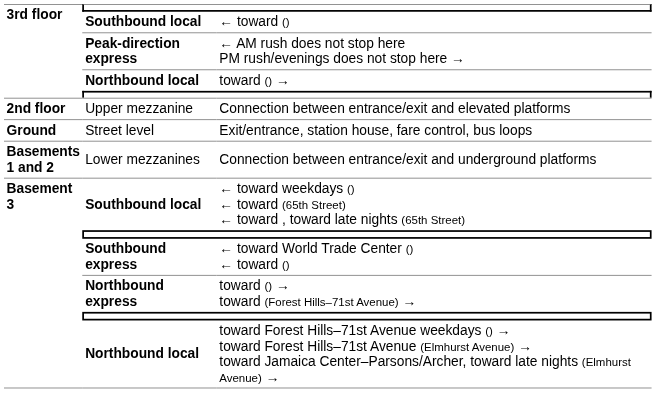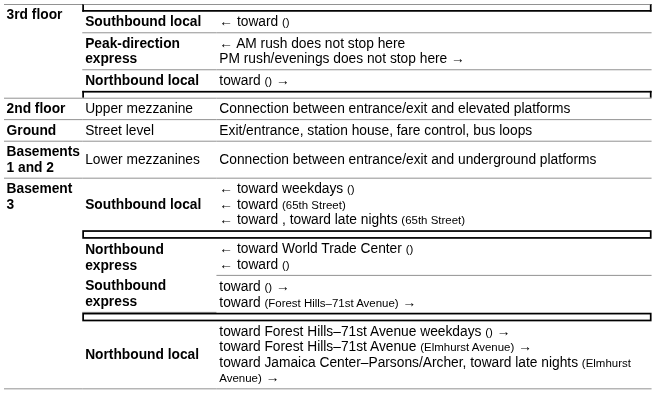(126, 256) Southbound express -> (125, 257) Northbound express
(125, 293) Northbound express -> (126, 293) Southbound express
